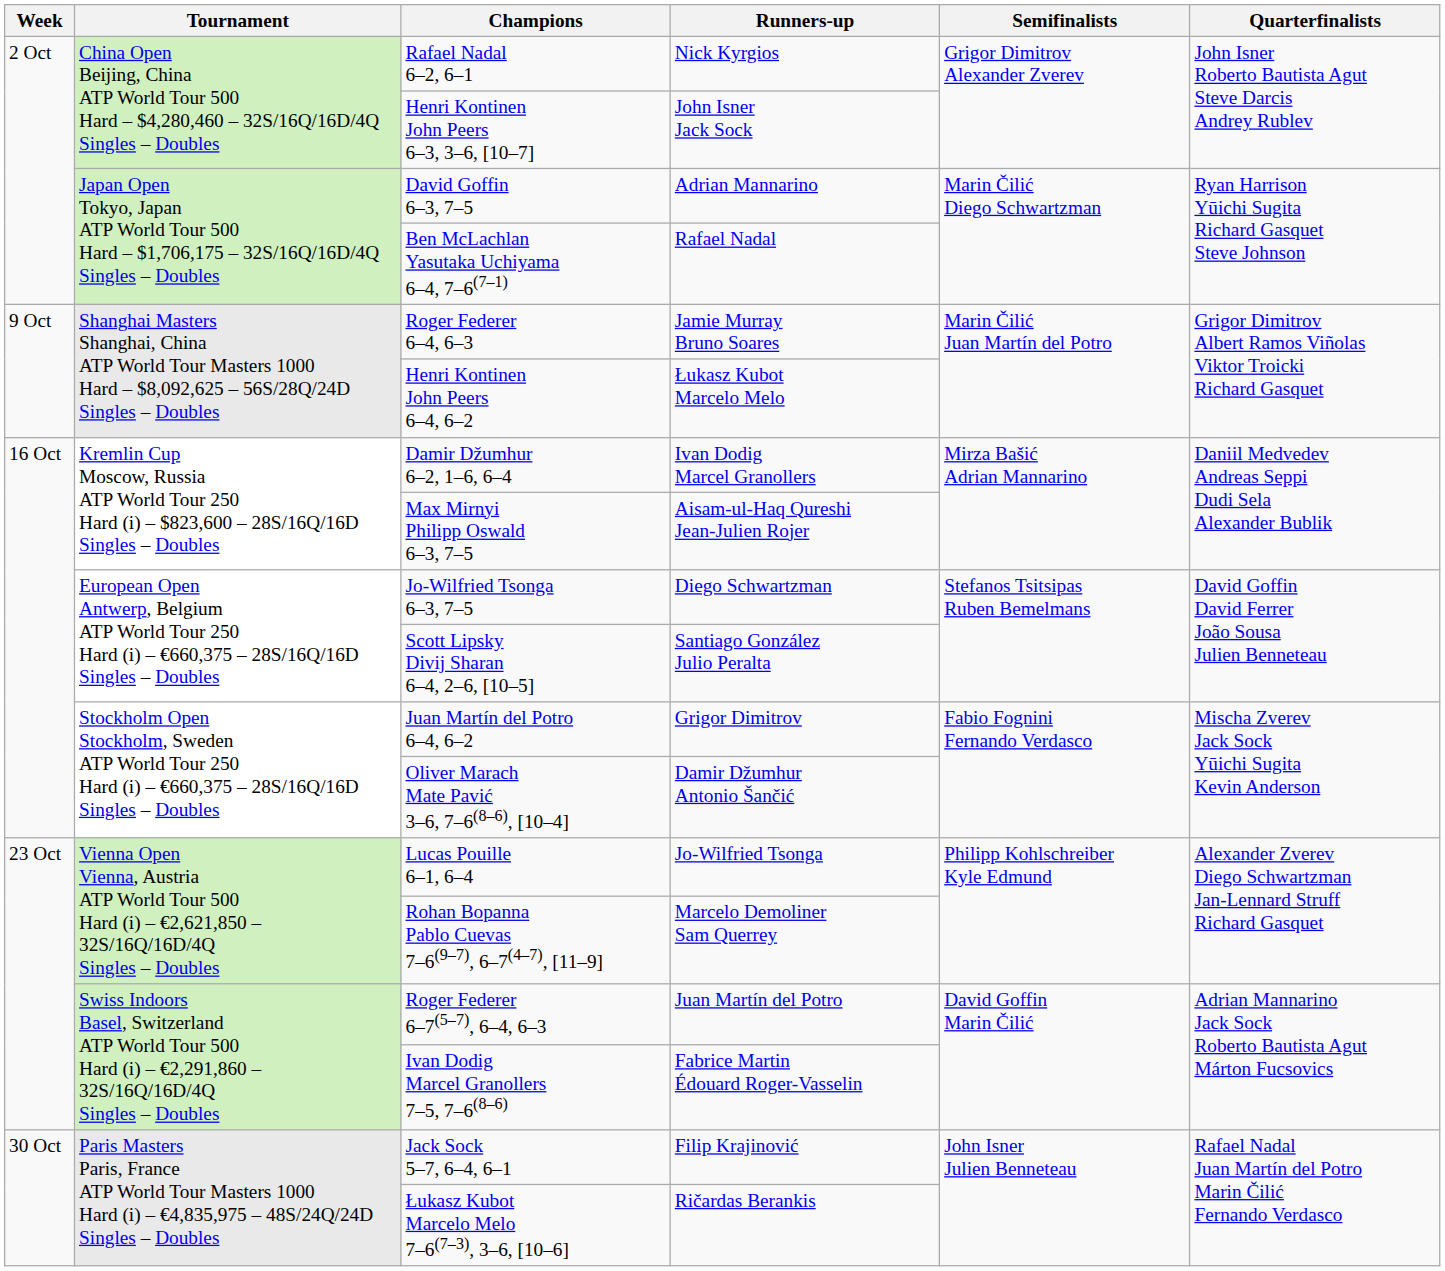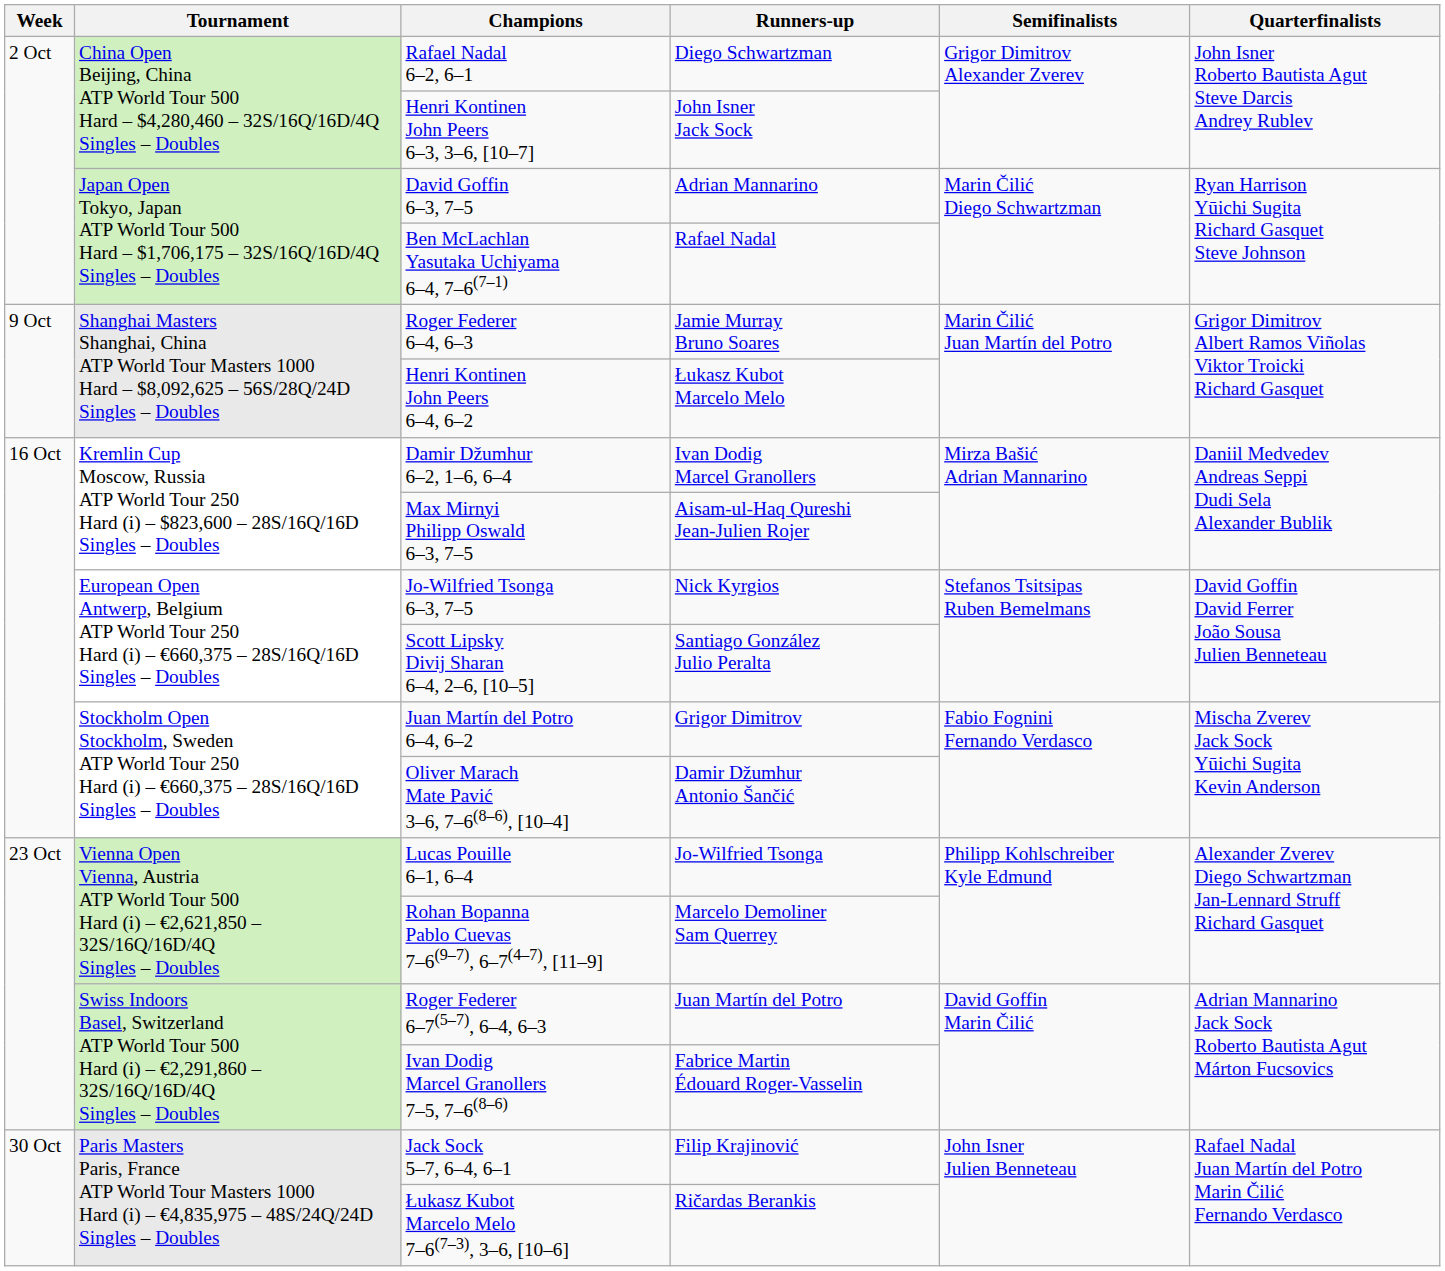(727, 52) Nick Kyrgios -> (753, 52) Diego Schwartzman
(753, 585) Diego Schwartzman -> (727, 585) Nick Kyrgios
